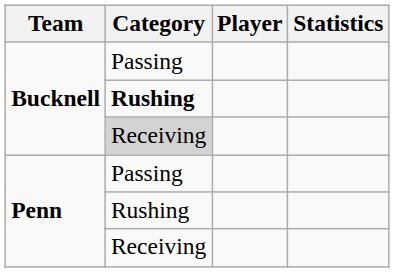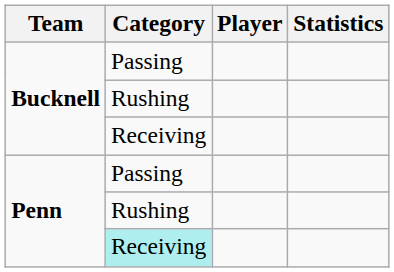(153, 98) bold -> (150, 98) normal
(159, 135) lightgrey background -> (159, 135) no background
(159, 247) no background -> (159, 247) paleturquoise background
